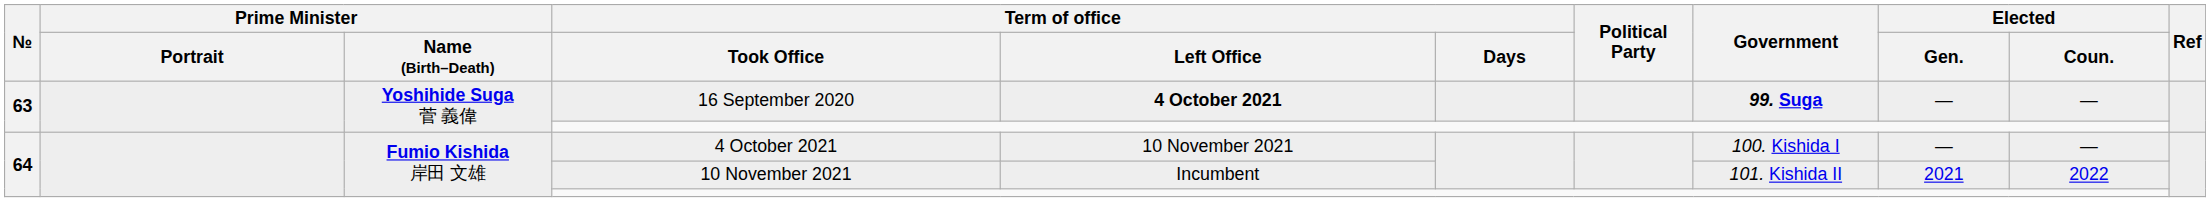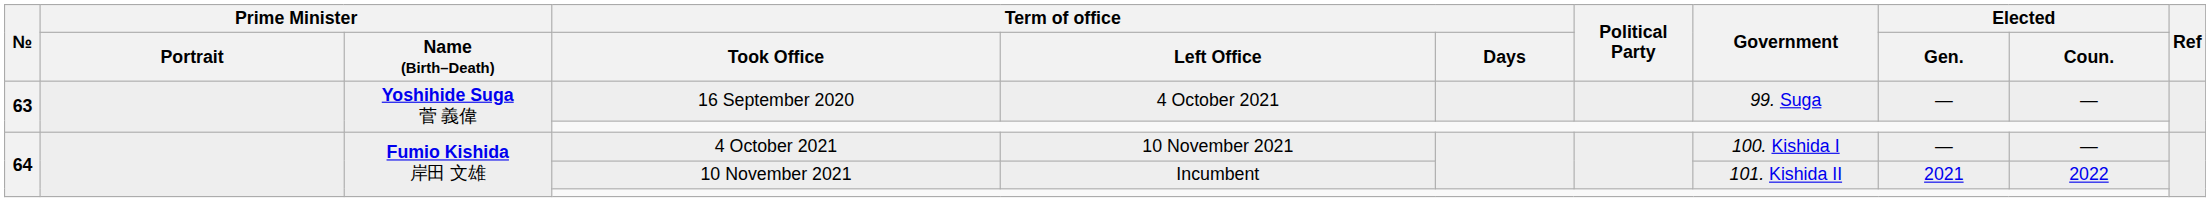(1218, 100) bold -> (1218, 100) normal
(1786, 100) bold -> (1786, 100) normal
